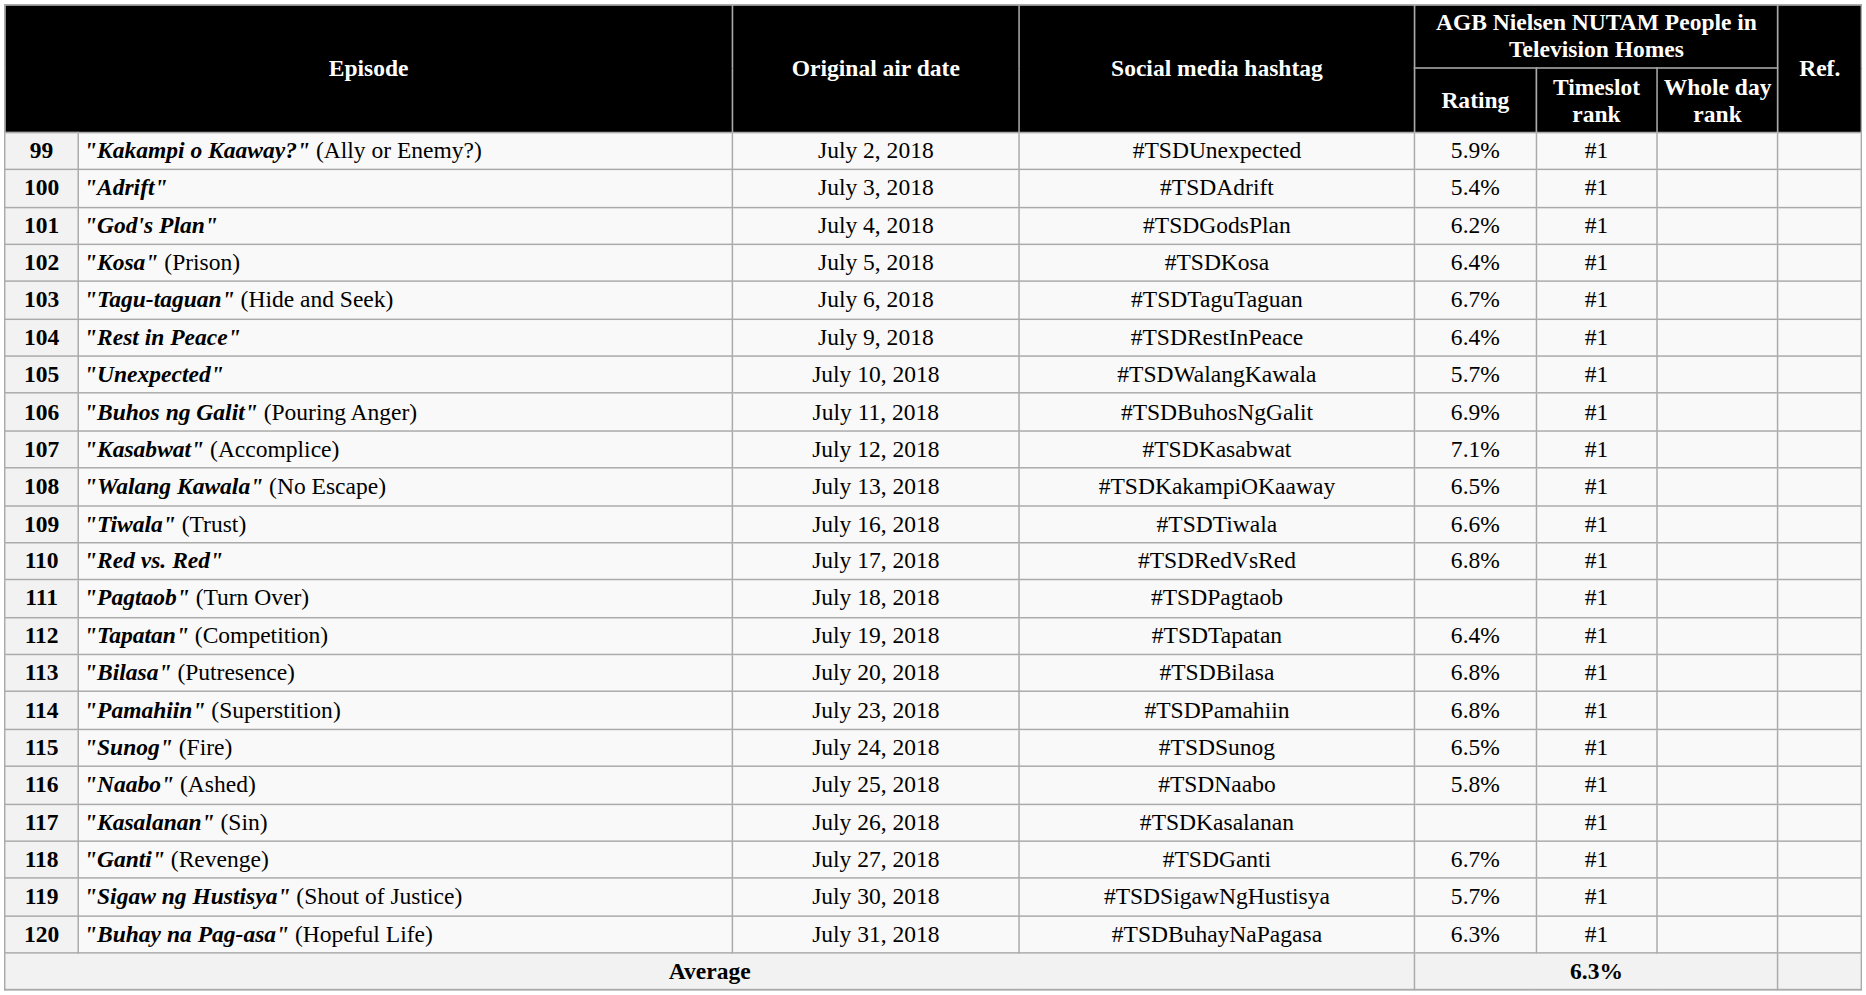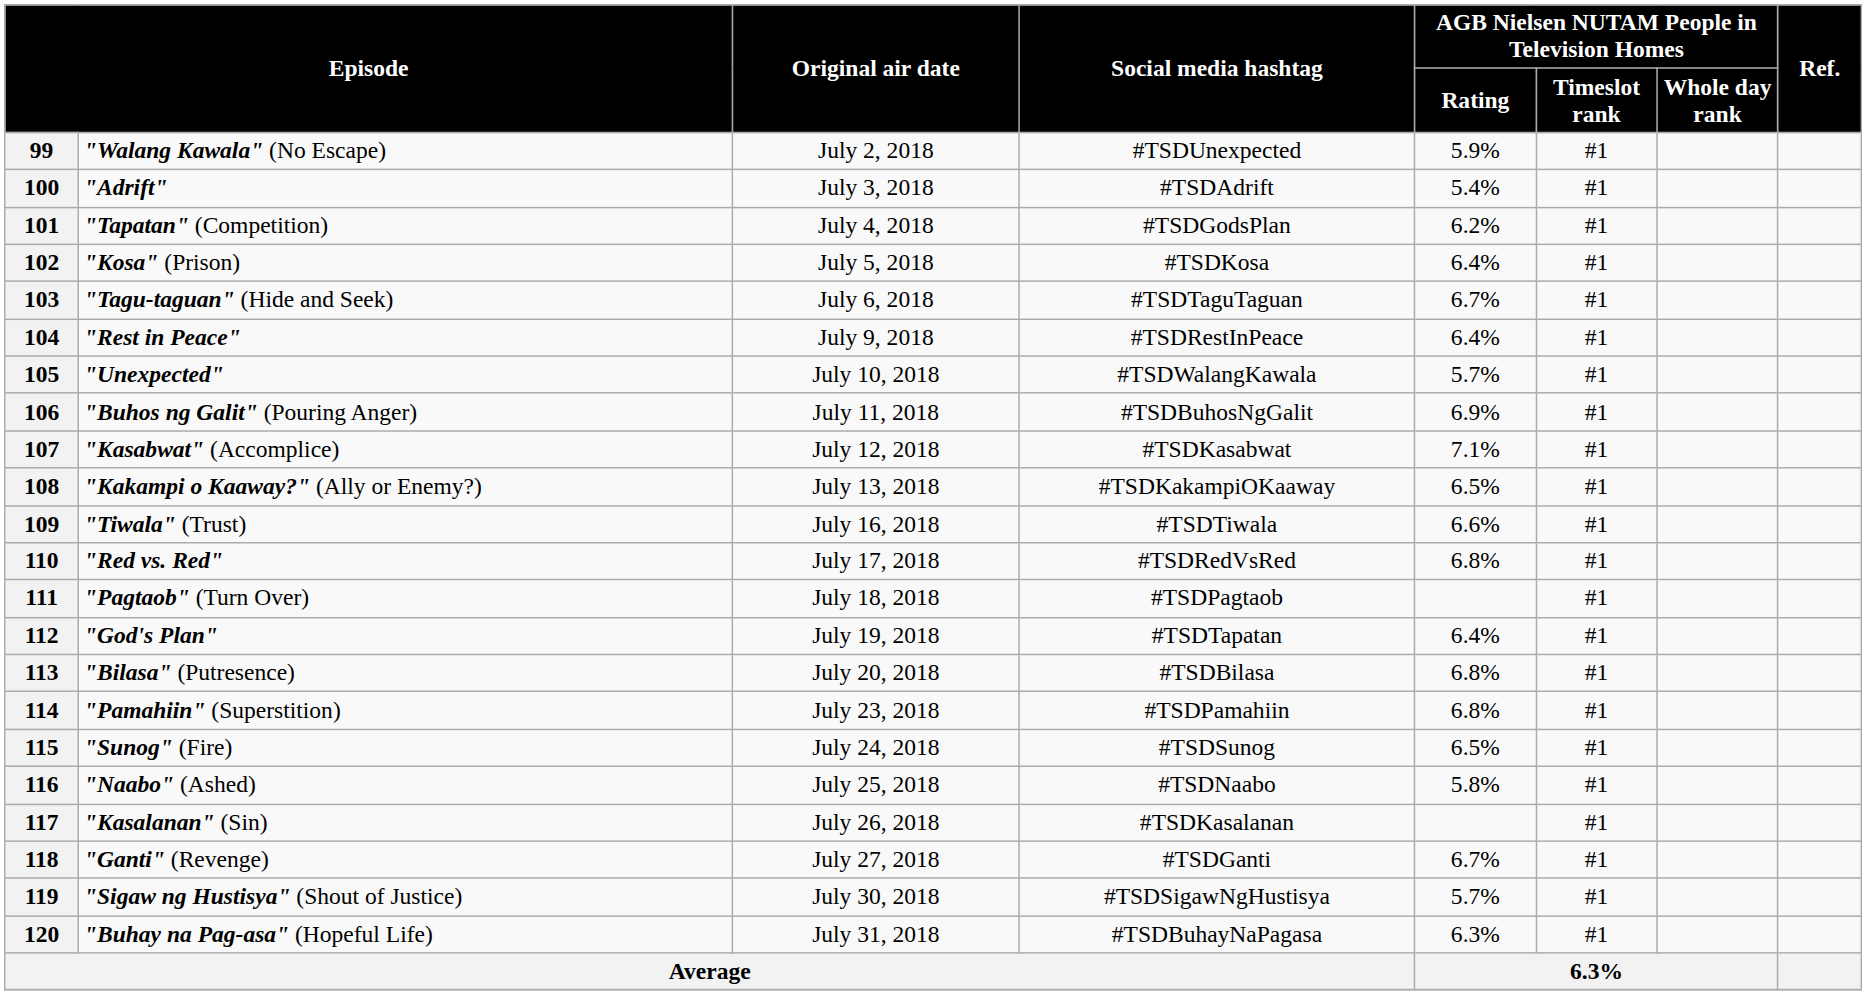(283, 150) "Kakampi o Kaaway?" (Ally or Enemy?) -> (235, 150) "Walang Kawala" (No Escape)
(151, 225) "God's Plan" -> (206, 225) "Tapatan" (Competition)
(235, 486) "Walang Kawala" (No Escape) -> (283, 486) "Kakampi o Kaaway?" (Ally or Enemy?)
(206, 635) "Tapatan" (Competition) -> (151, 635) "God's Plan"
